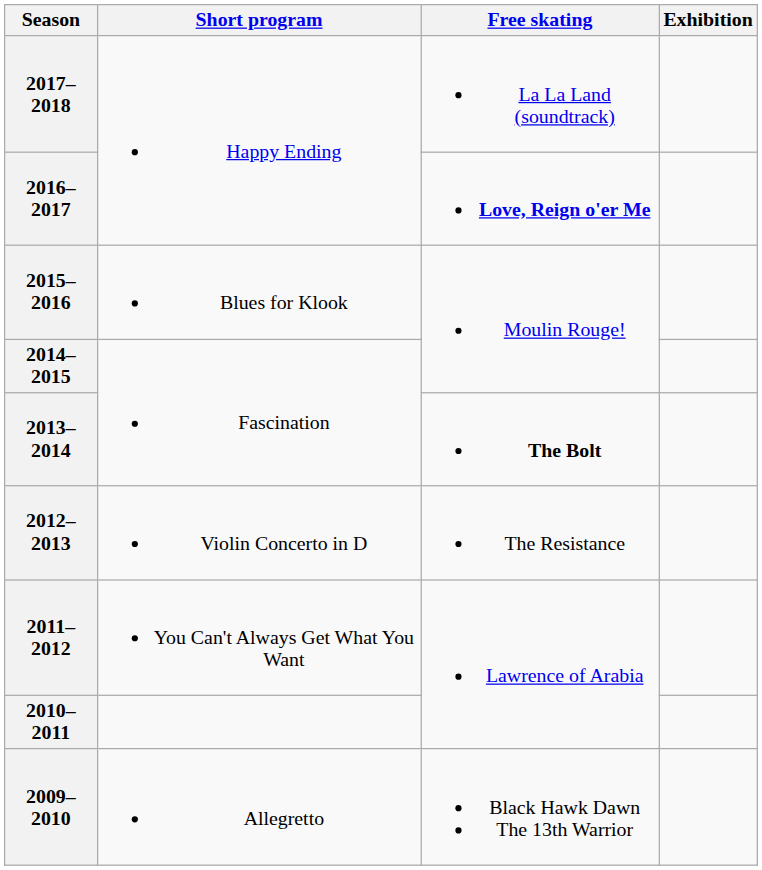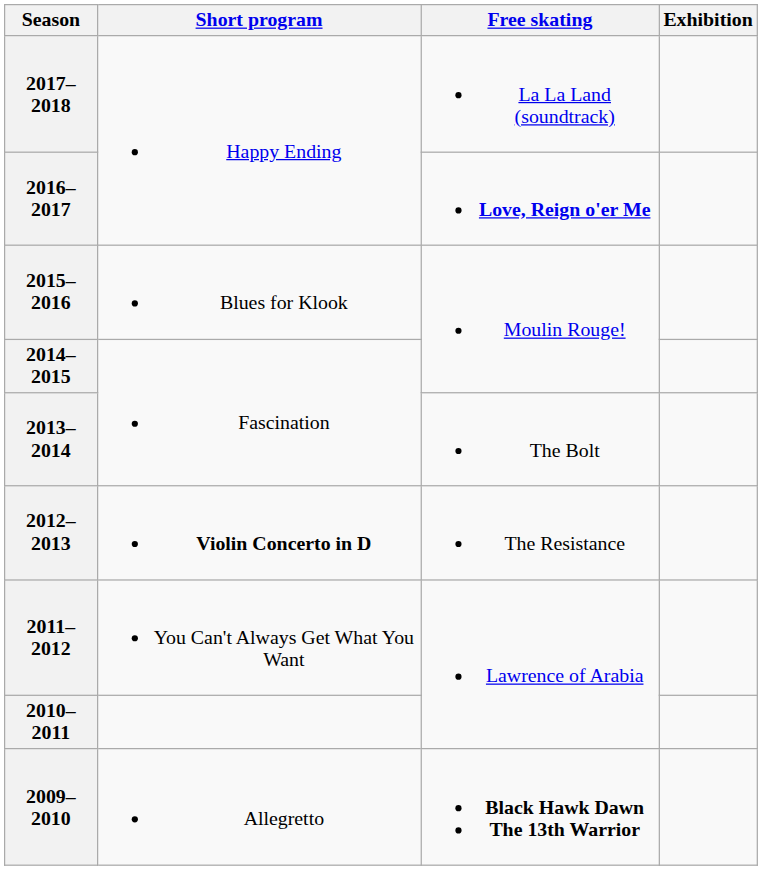(540, 450) bold -> (540, 450) normal
(259, 544) normal -> (259, 544) bold
(540, 818) normal -> (540, 818) bold
